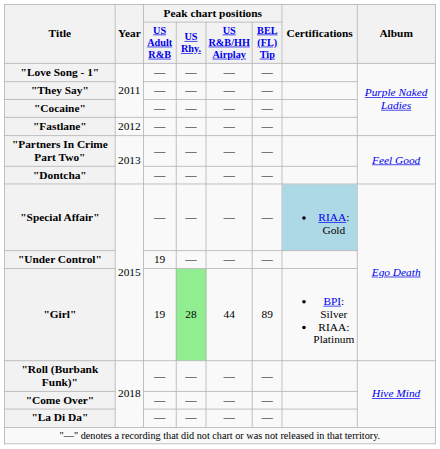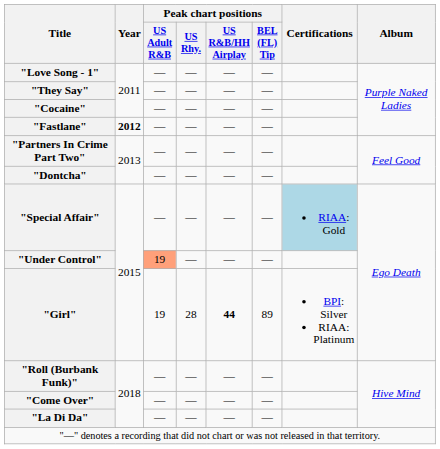(129, 126) normal -> (129, 126) bold
(160, 259) no background -> (160, 259) lightsalmon background
(191, 314) lightgreen background -> (191, 314) no background
(229, 314) normal -> (229, 314) bold
